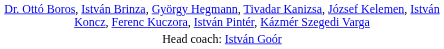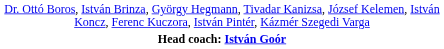(222, 39) normal -> (222, 39) bold
